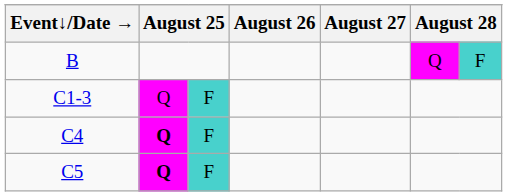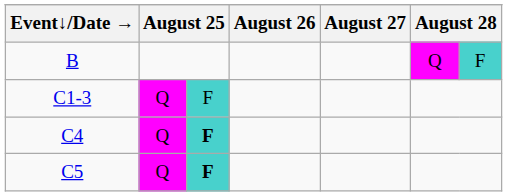(164, 134) bold -> (162, 134) normal
(209, 134) normal -> (208, 134) bold
(164, 171) bold -> (162, 171) normal
(209, 171) normal -> (208, 171) bold
